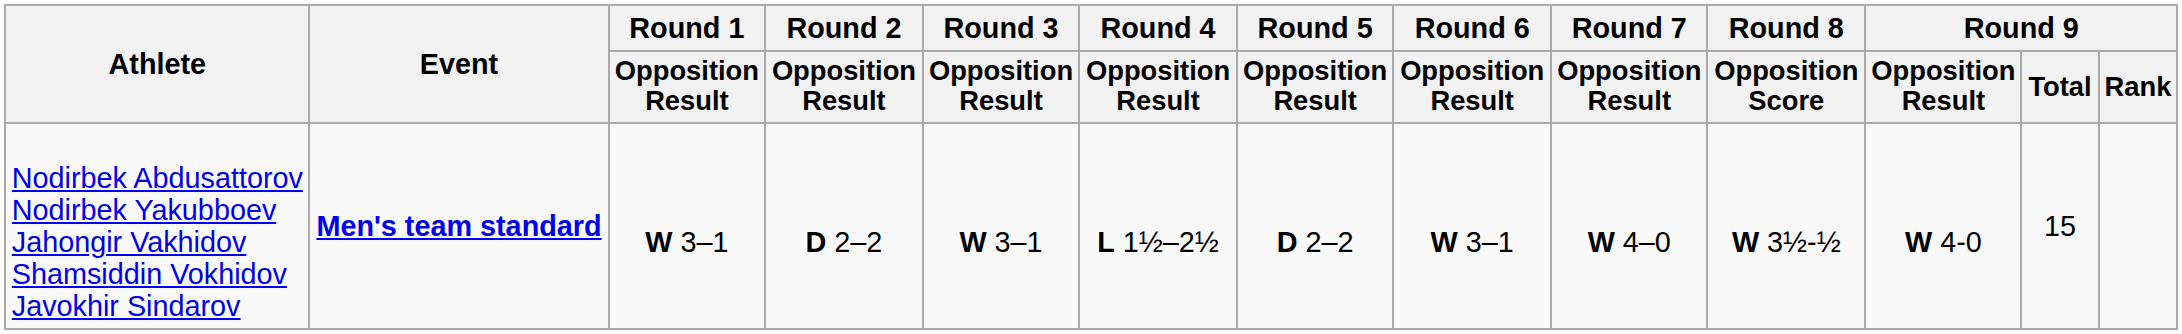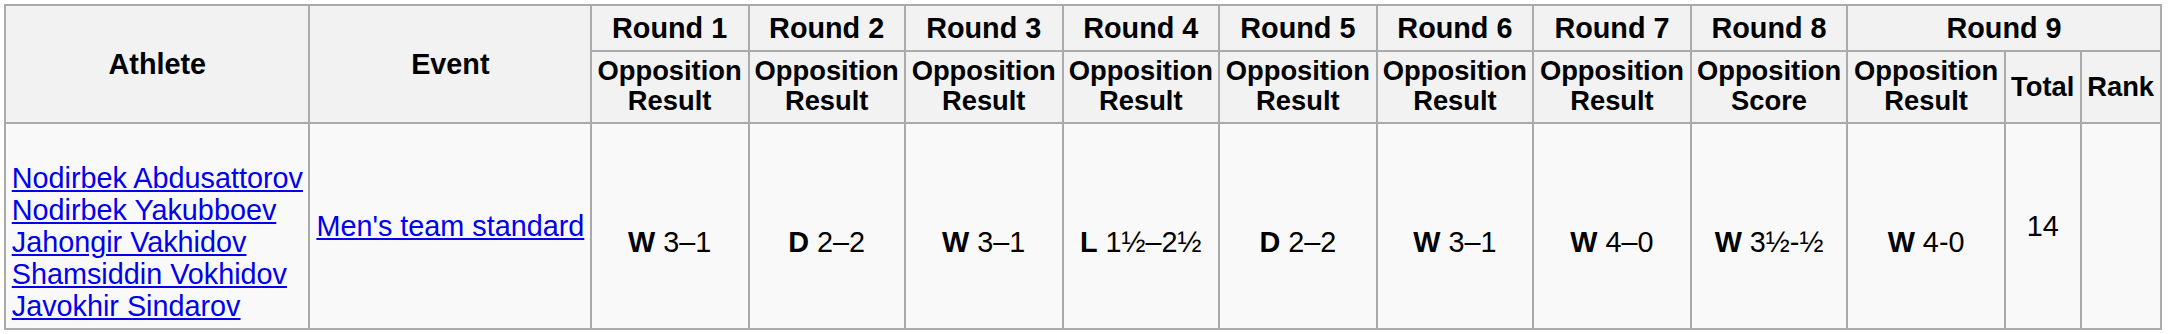(459, 227) bold -> (450, 227) normal
(2060, 227) 15 -> (2043, 227) 14
